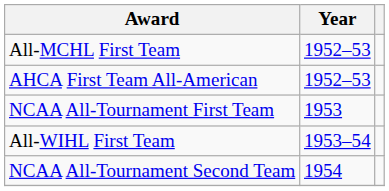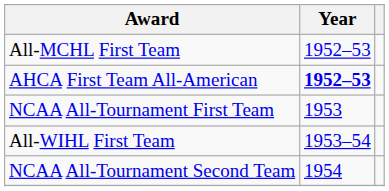(337, 79) normal -> (337, 79) bold
